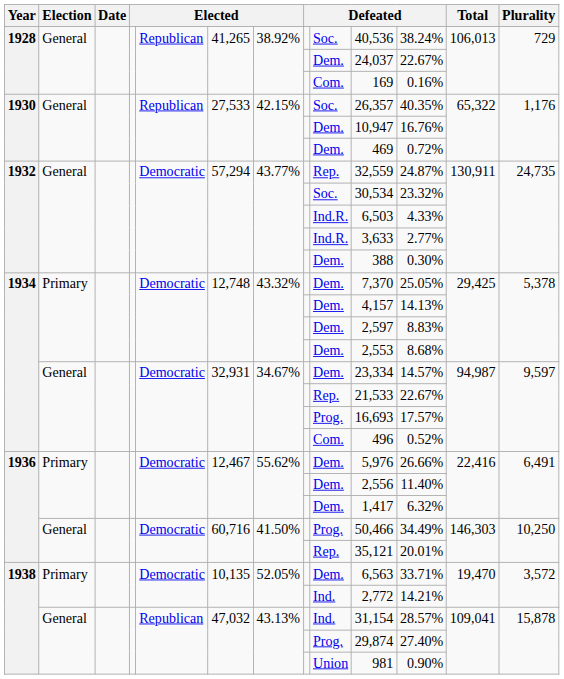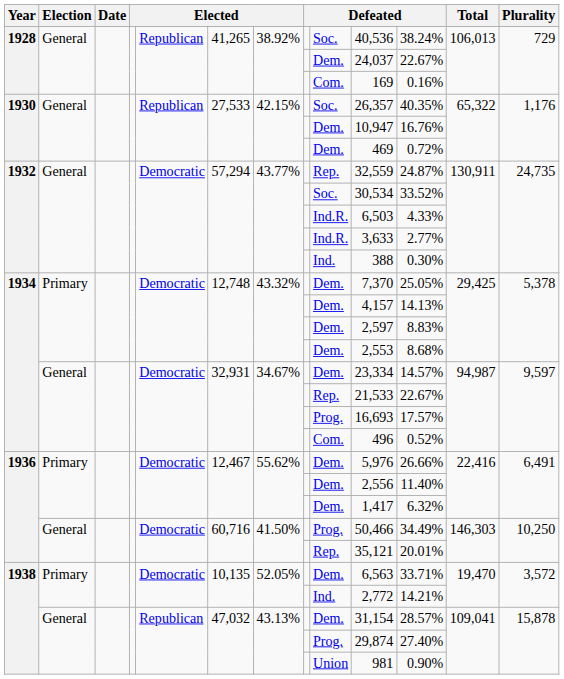(422, 194) 23.32% -> (422, 194) 33.52%
(328, 261) Dem. -> (324, 261) Ind.
(324, 618) Ind. -> (328, 618) Dem.
